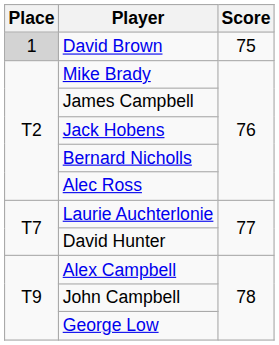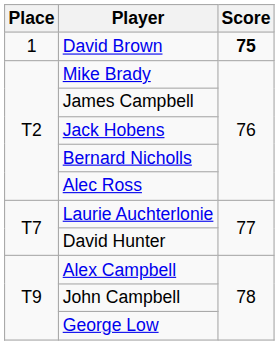(32, 46) lightgrey background -> (32, 46) no background
(246, 46) normal -> (246, 46) bold
